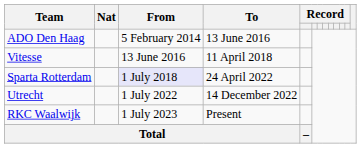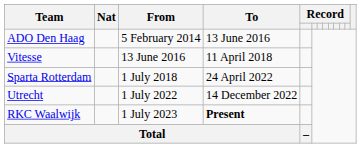(149, 76) lavender background -> (149, 76) no background
(224, 114) normal -> (225, 114) bold
